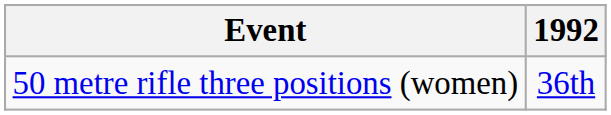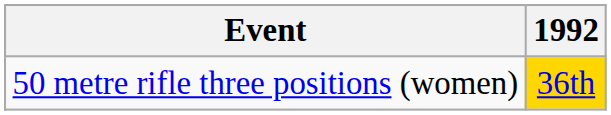(566, 82) no background -> (566, 82) gold background
